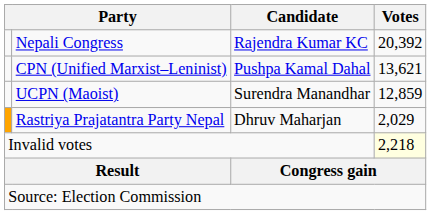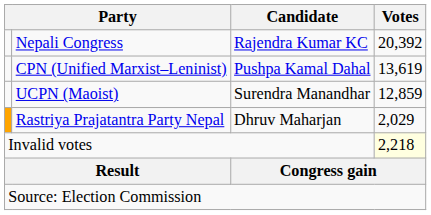(400, 68) 13,621 -> (400, 68) 13,619
